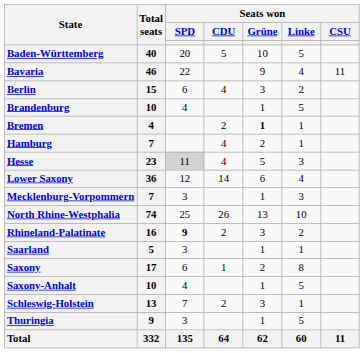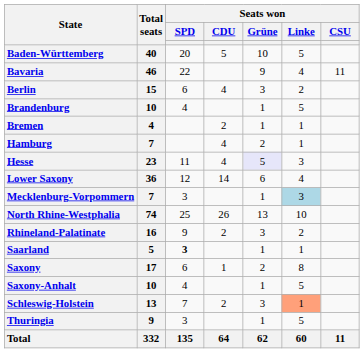(262, 125) bold -> (262, 125) normal
(185, 161) lightgrey background -> (185, 161) no background
(262, 161) no background -> (262, 161) lavender background
(301, 196) no background -> (301, 196) lightblue background
(185, 232) bold -> (185, 232) normal
(185, 250) normal -> (185, 250) bold
(301, 303) no background -> (301, 303) lightsalmon background
